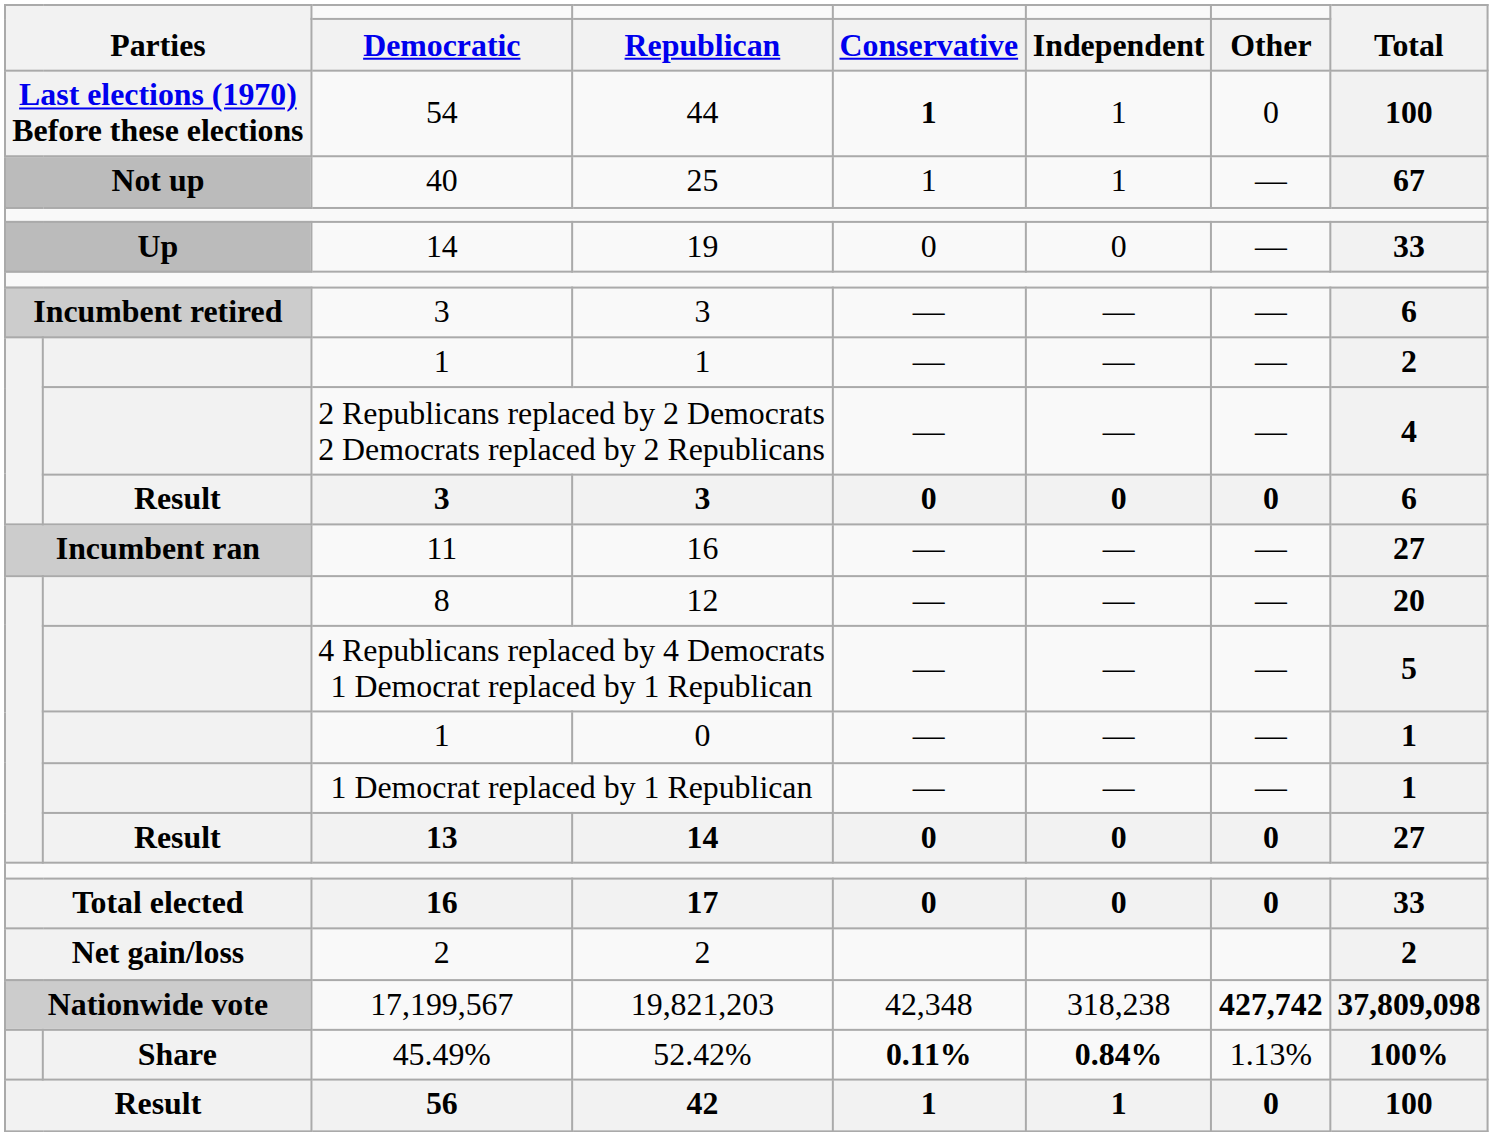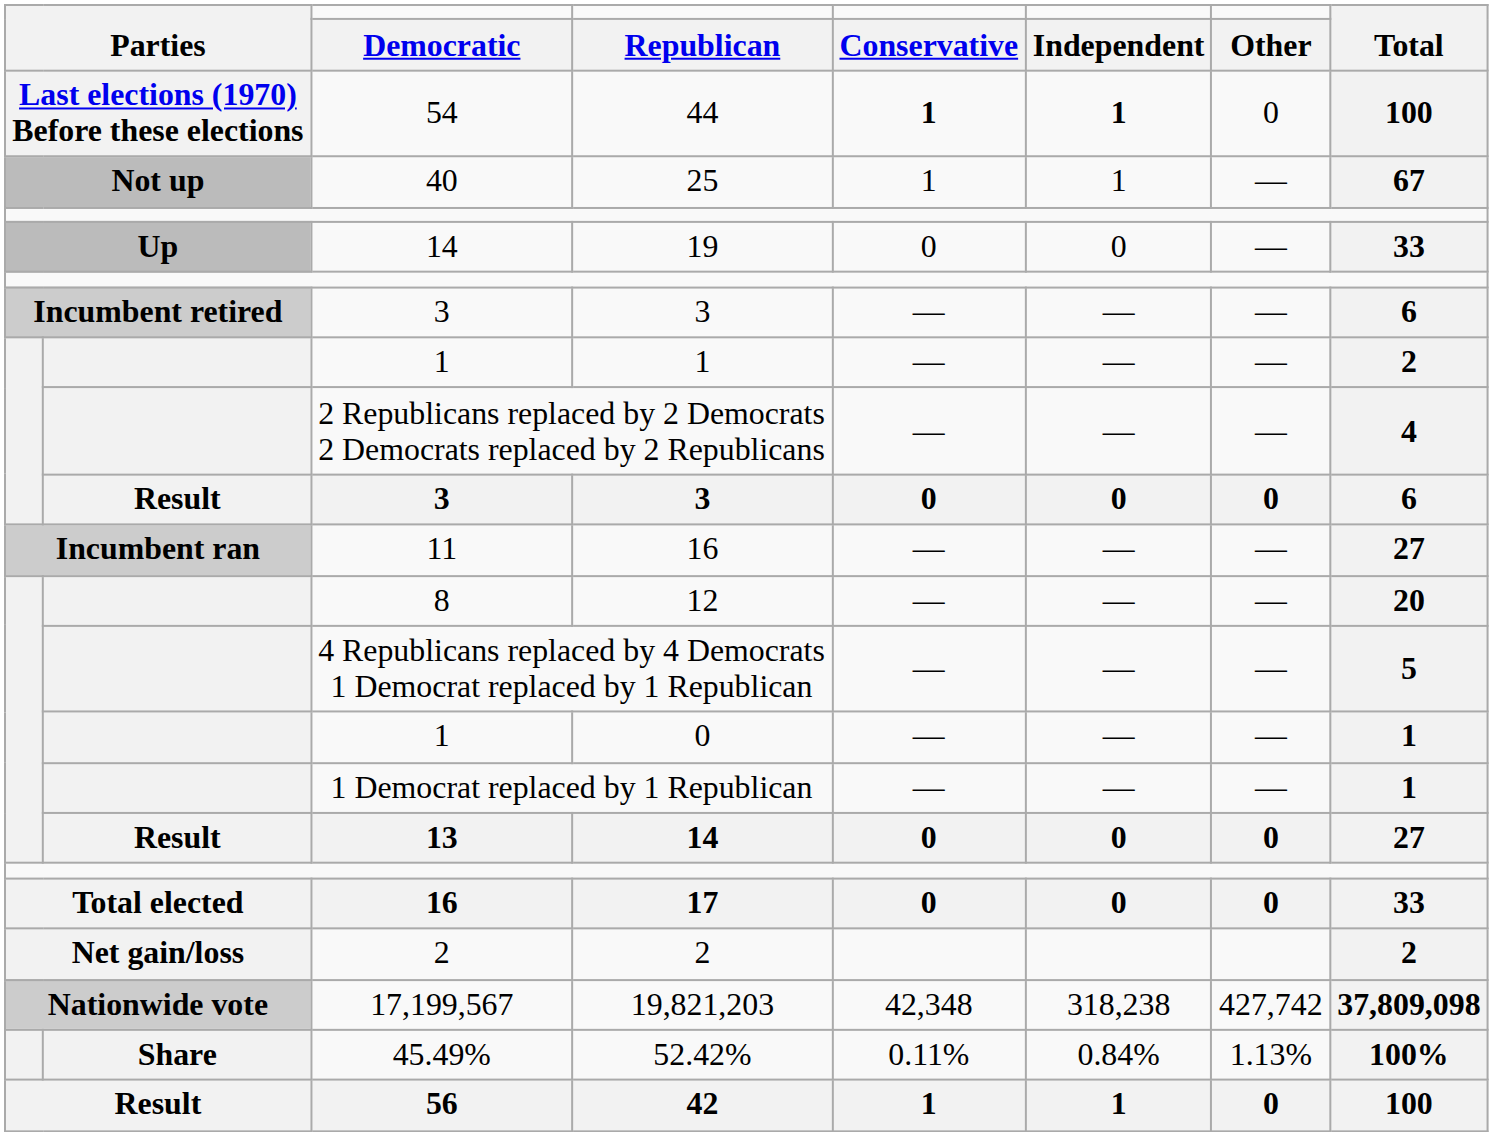(1119, 112) normal -> (1119, 112) bold
(1271, 1003) bold -> (1271, 1003) normal
(929, 1054) bold -> (929, 1054) normal
(1119, 1054) bold -> (1119, 1054) normal
